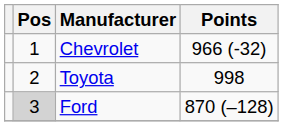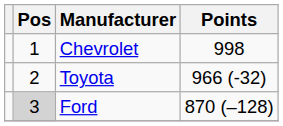(229, 48) 966 (-32) -> (229, 48) 998
(229, 78) 998 -> (229, 78) 966 (-32)
